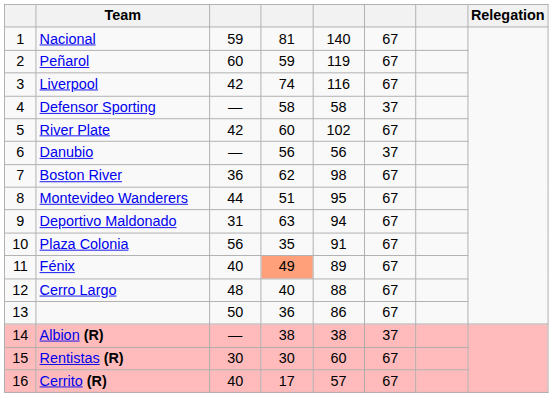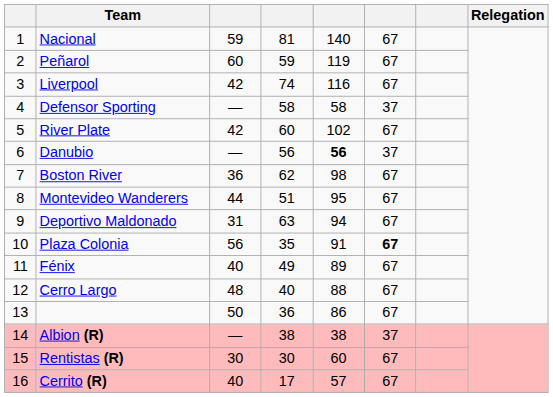(339, 152) normal -> (339, 152) bold
(390, 244) normal -> (390, 244) bold
(287, 267) lightsalmon background -> (287, 267) no background
